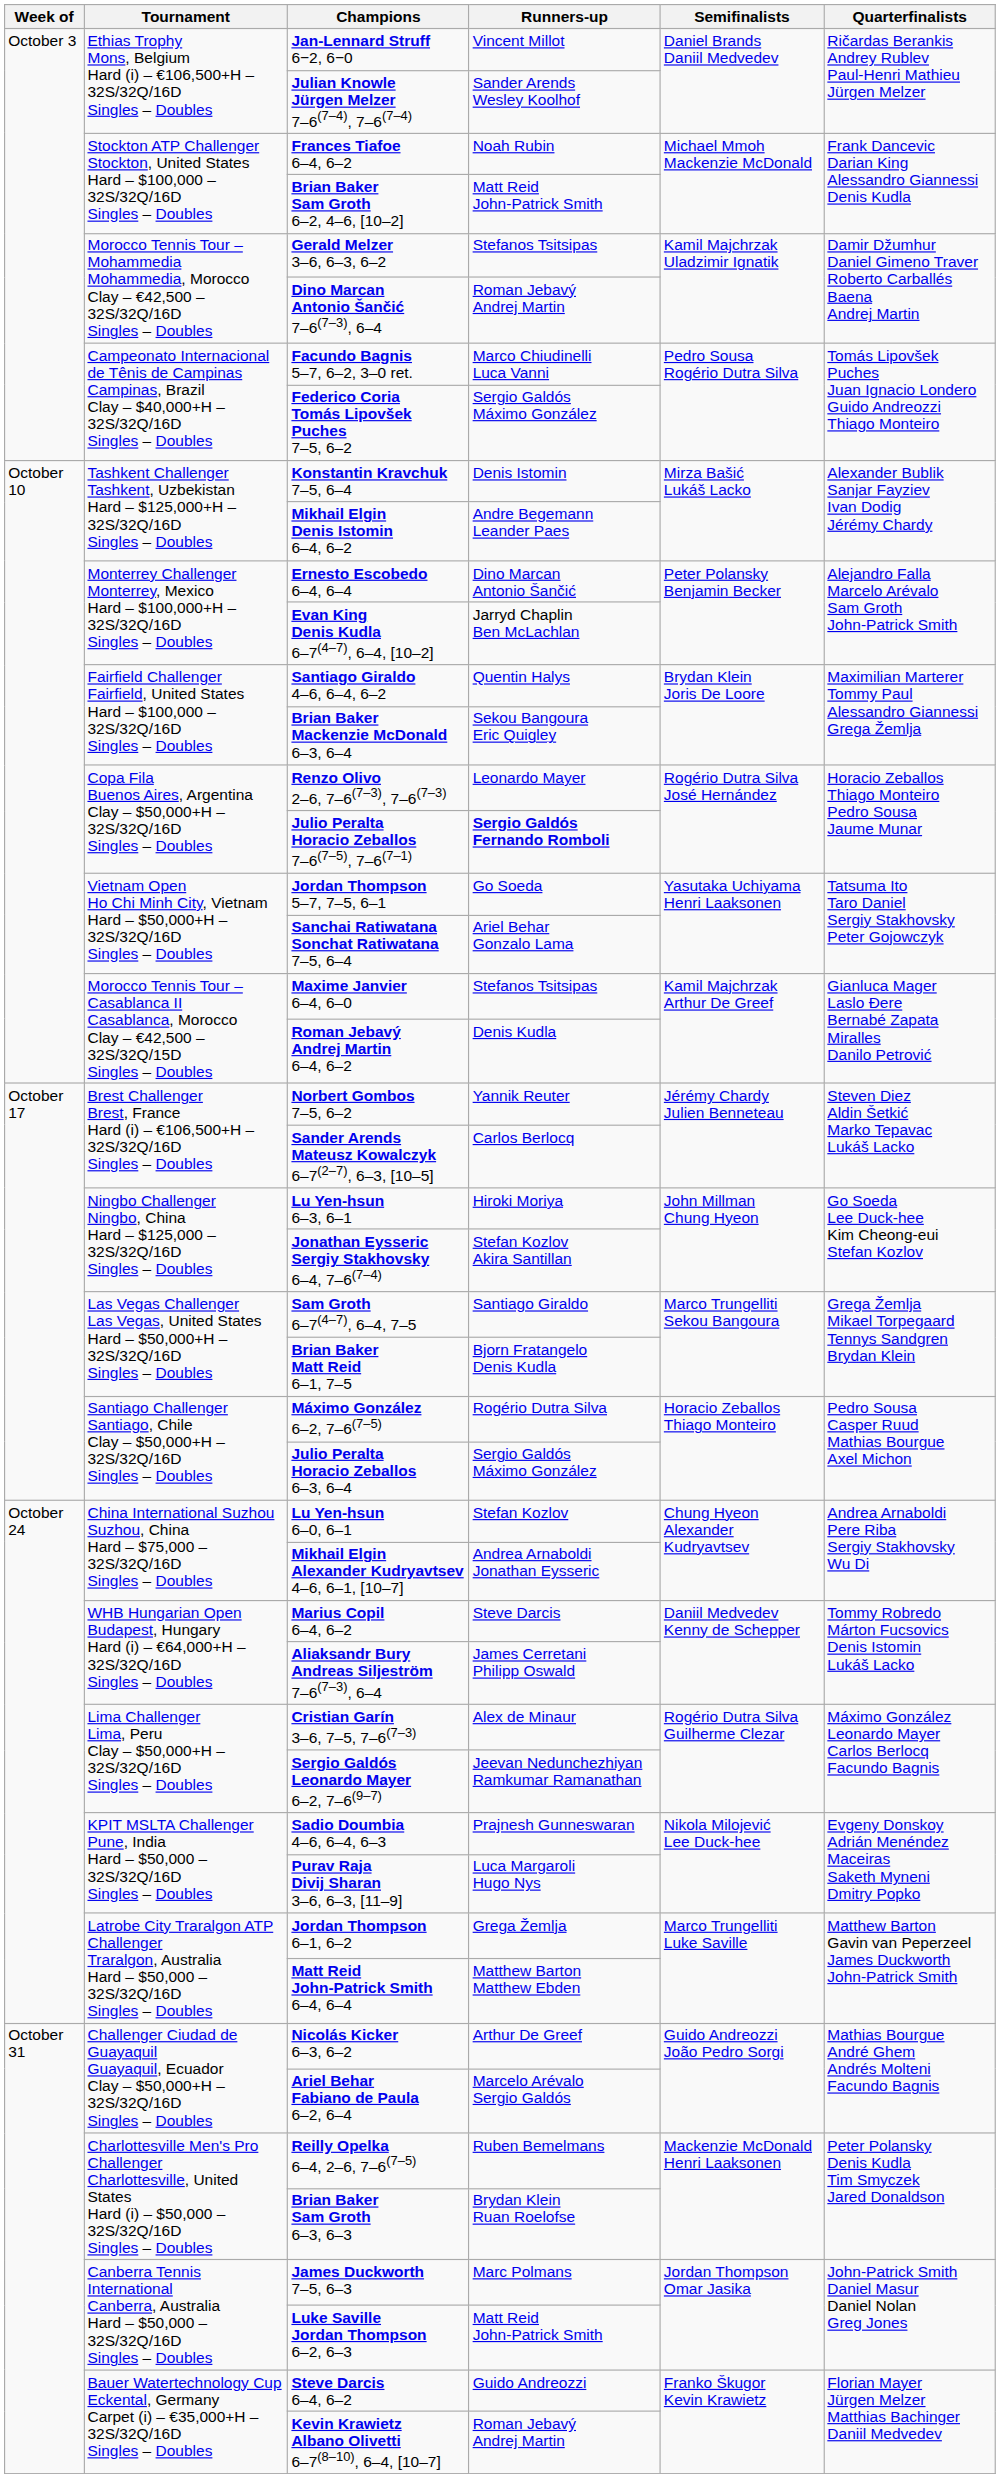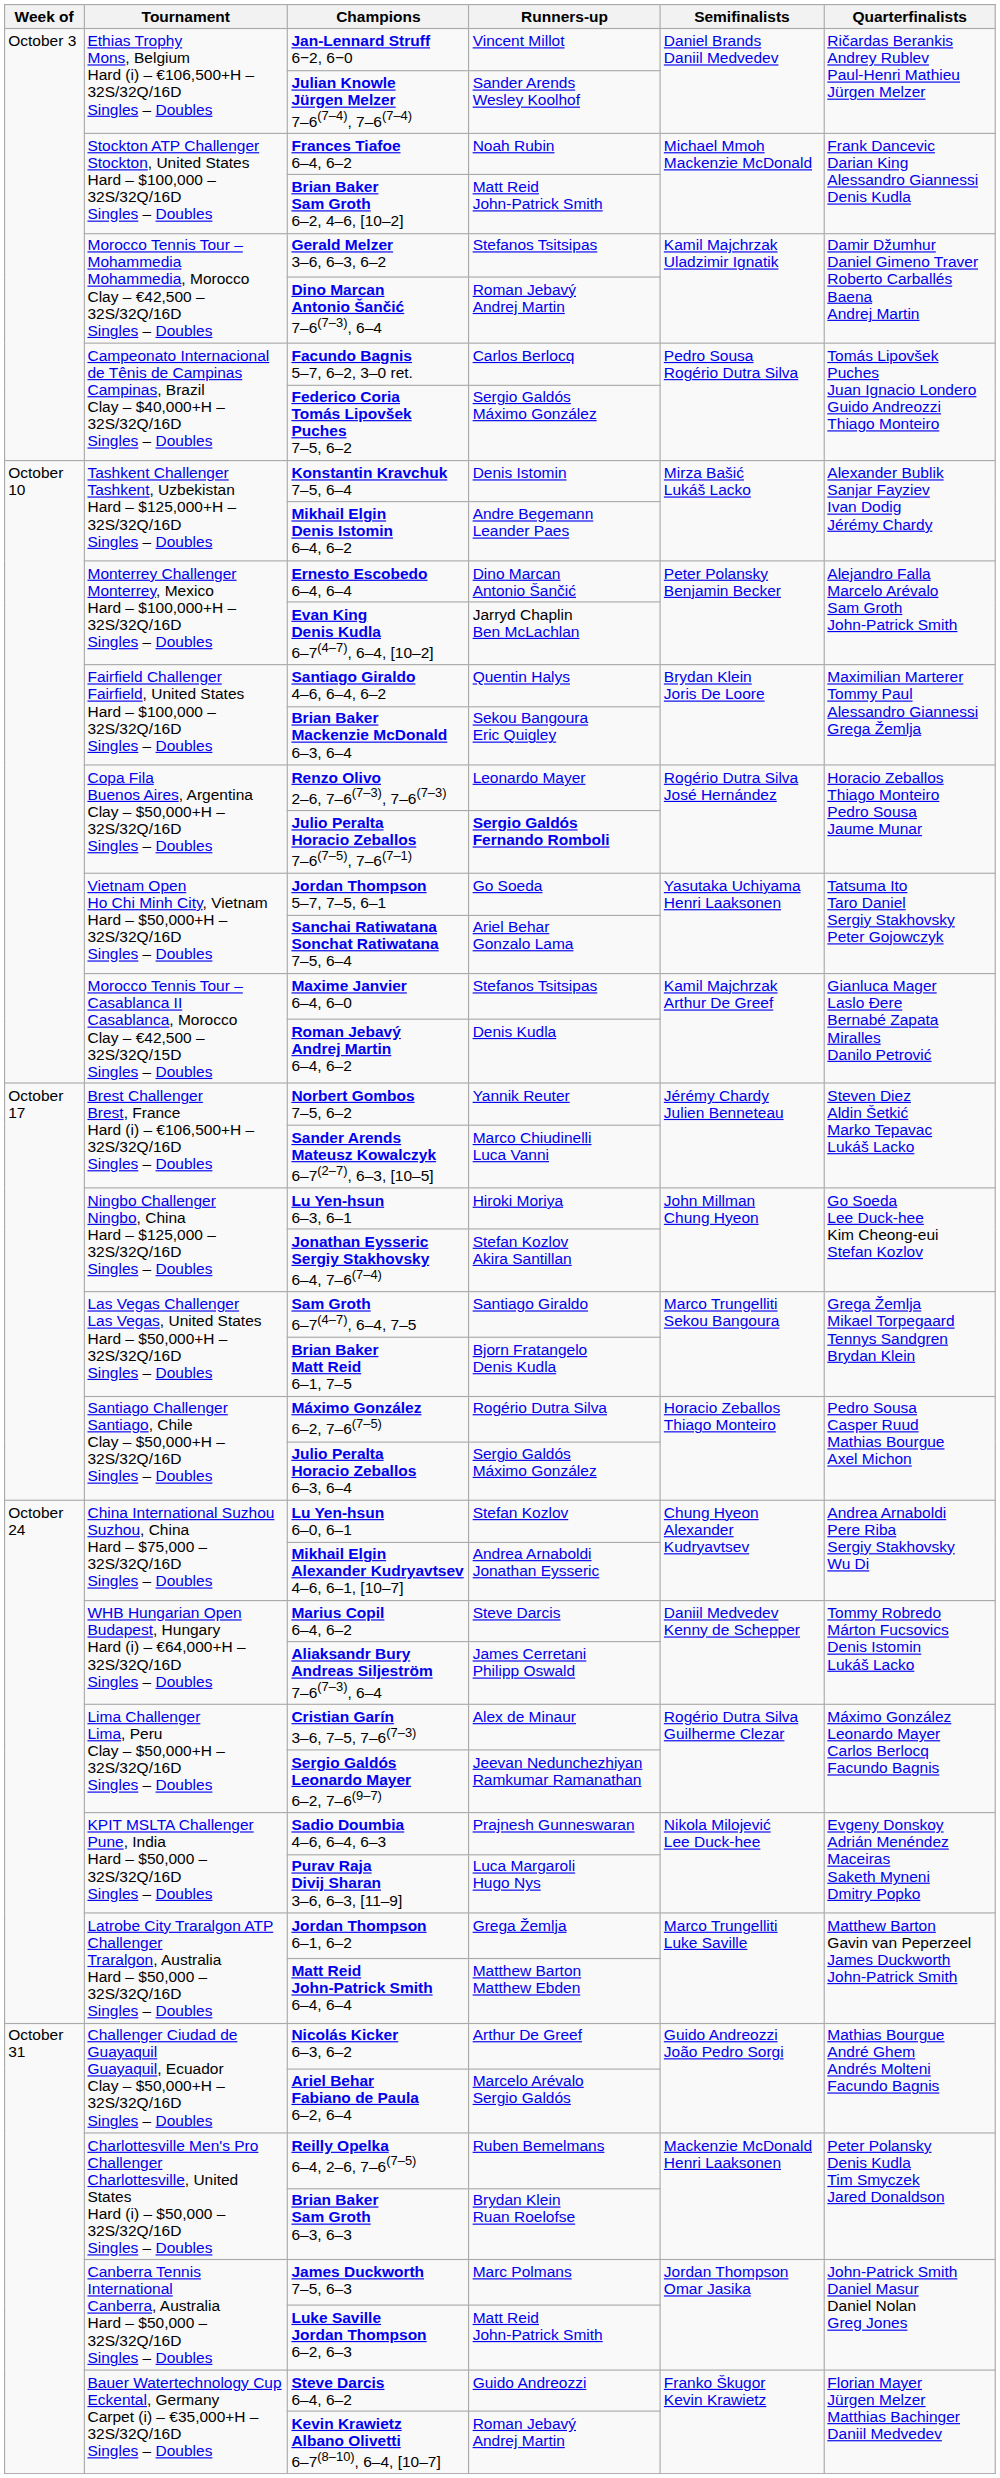(532, 364) Marco Chiudinelli Luca Vanni -> (523, 355) Carlos Berlocq
(523, 1137) Carlos Berlocq -> (532, 1145) Marco Chiudinelli Luca Vanni
